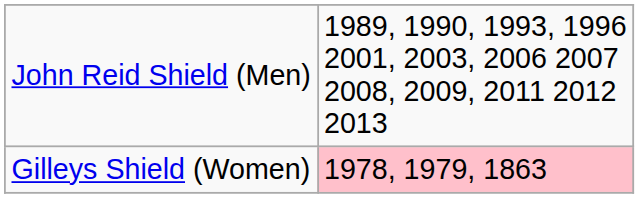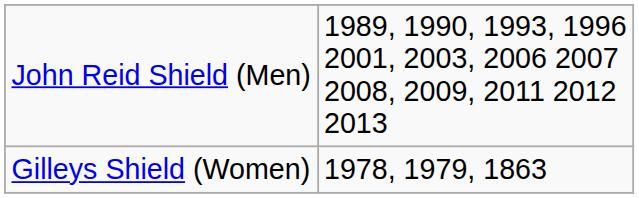(435, 169) pink background -> (435, 169) no background
